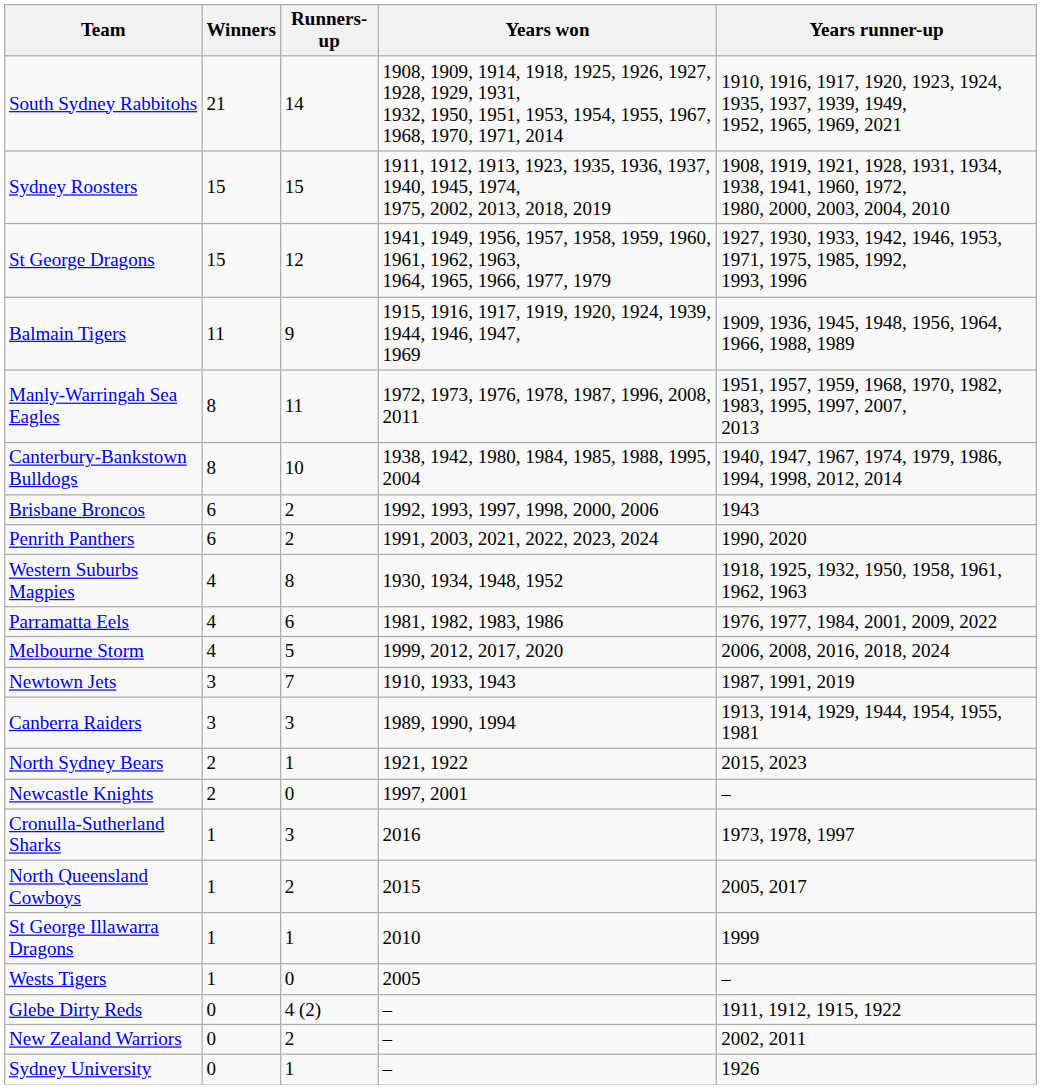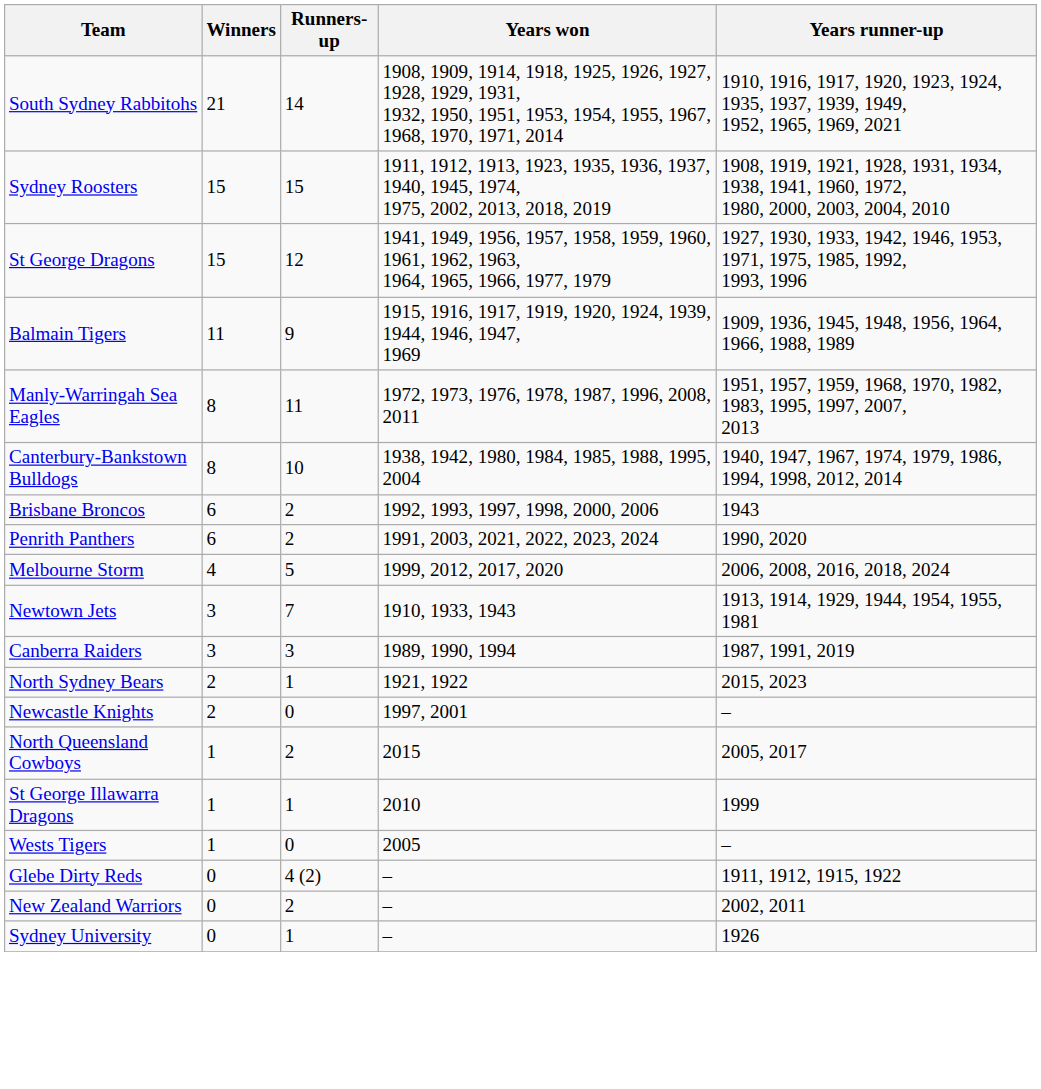- row: (74, 580)
- row: (69, 621)
(788, 681) 1987, 1991, 2019 -> (862, 610) 1913, 1914, 1929, 1944, 1954, 1955, 1981
(862, 722) 1913, 1914, 1929, 1944, 1954, 1955, 1981 -> (788, 651) 1987, 1991, 2019
- row: (87, 834)
